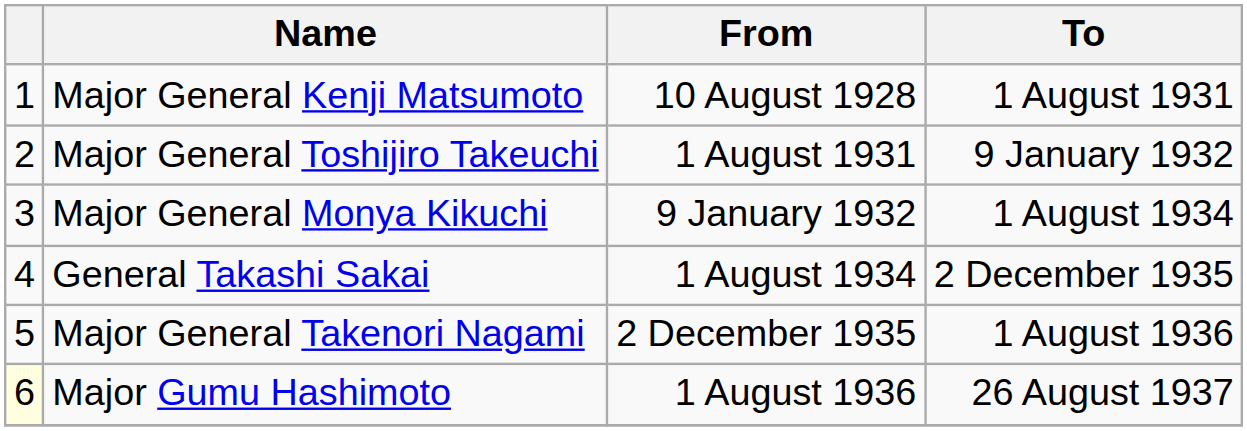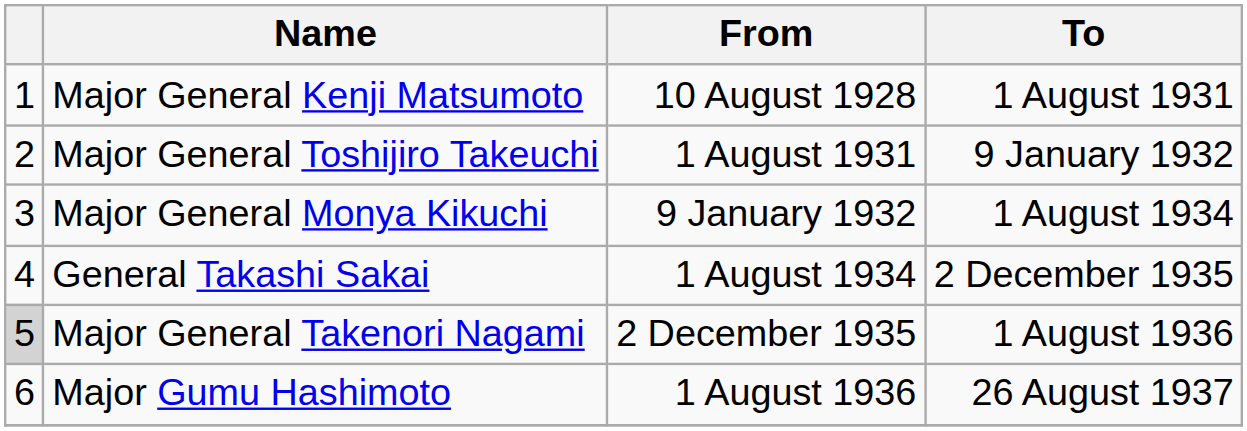(24, 333) no background -> (24, 333) lightgrey background
(24, 393) lightyellow background -> (24, 393) no background
